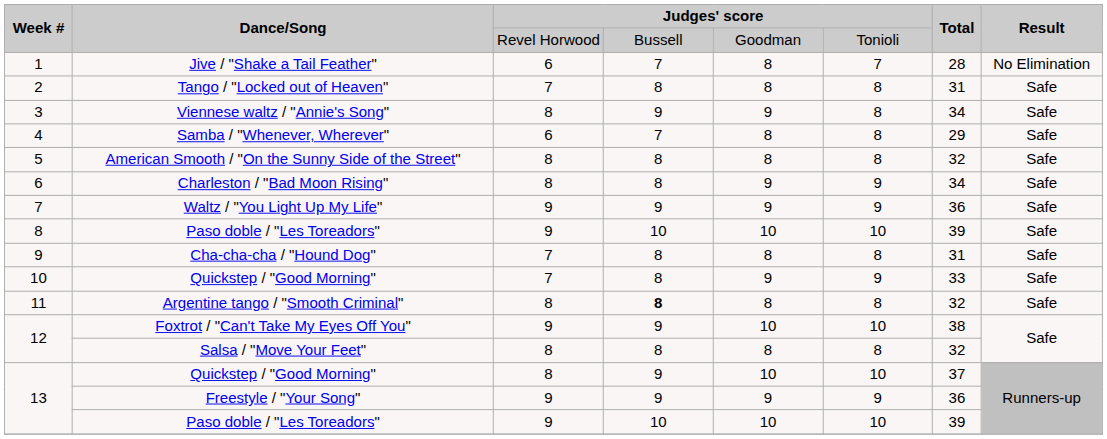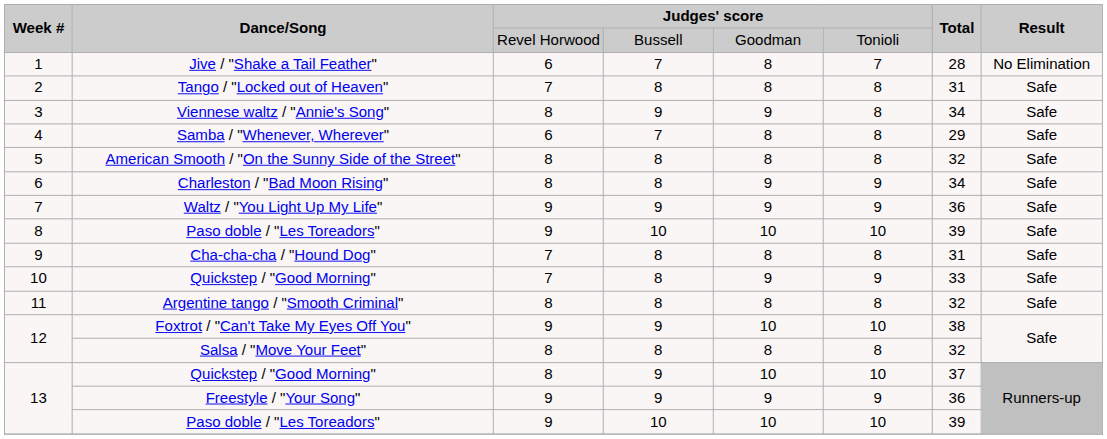(658, 302) bold -> (658, 302) normal
